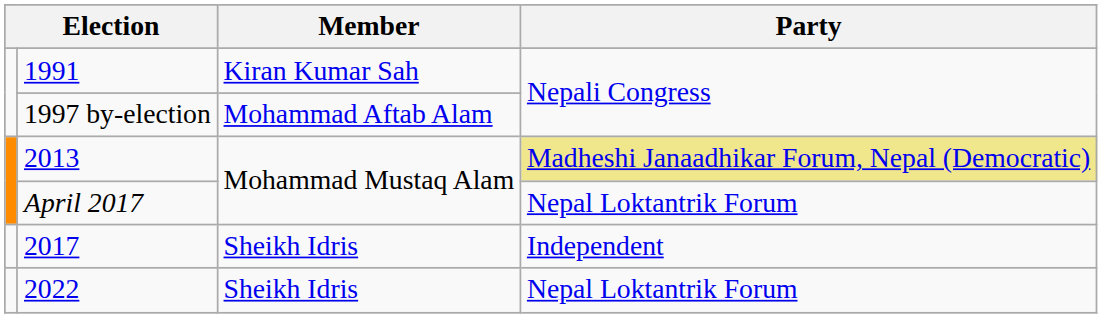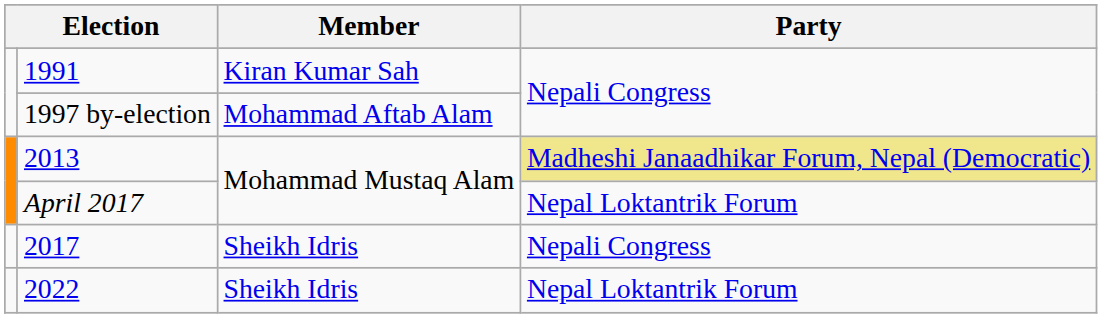(595, 245) Independent -> (619, 245) Nepali Congress
